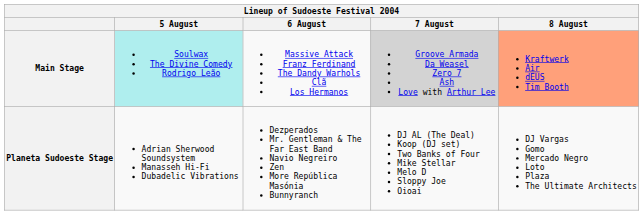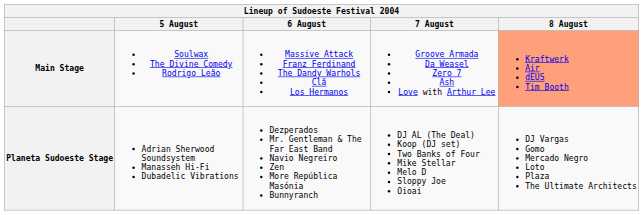(179, 64) paleturquoise background -> (179, 64) no background
(434, 73) lightgrey background -> (434, 73) no background
